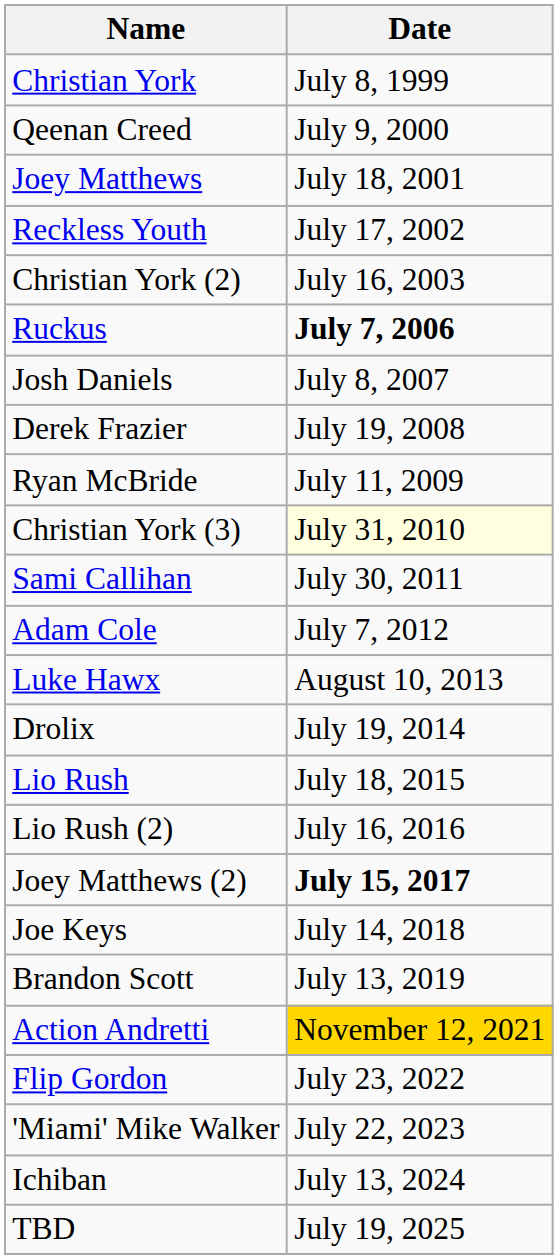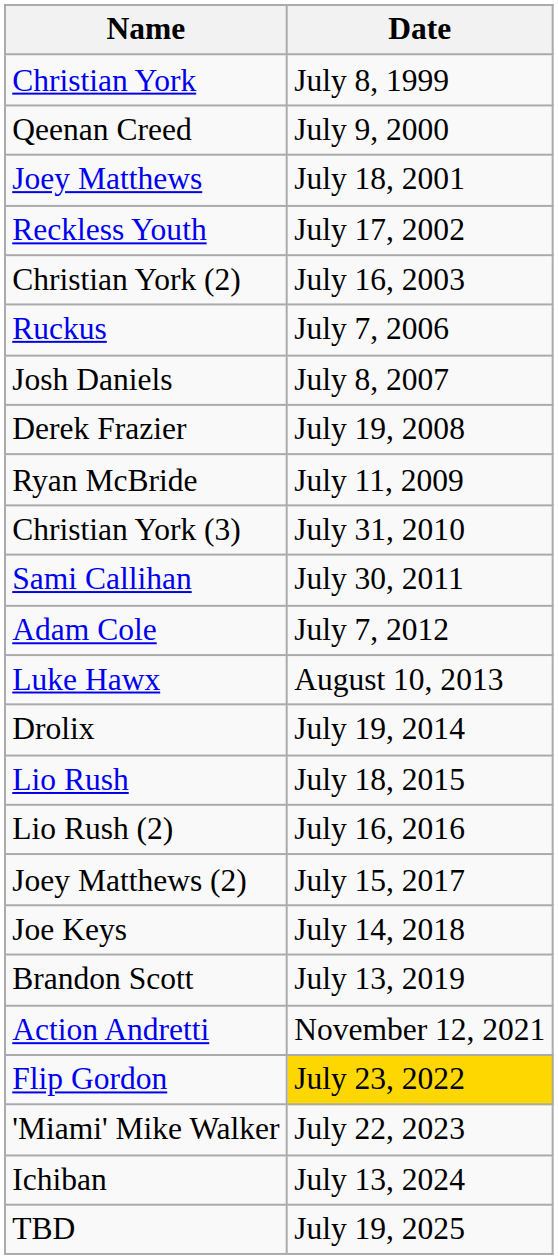(374, 329) bold -> (372, 329) normal
(380, 529) lightyellow background -> (380, 529) no background
(382, 879) bold -> (380, 879) normal
(420, 1029) gold background -> (420, 1029) no background
(380, 1079) no background -> (380, 1079) gold background
